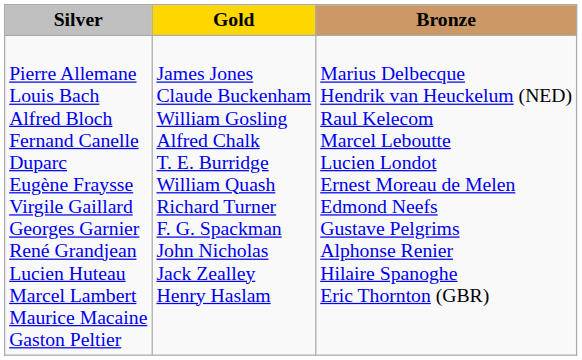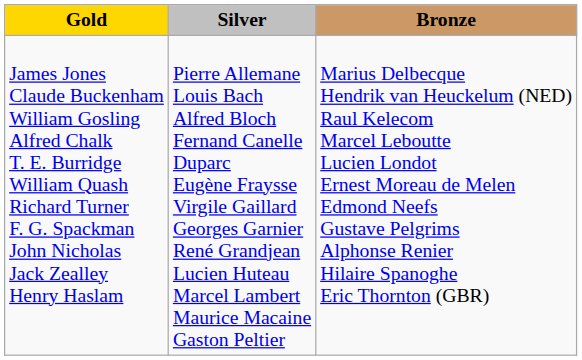columns swapped: (234, 20) <-> (78, 20)
